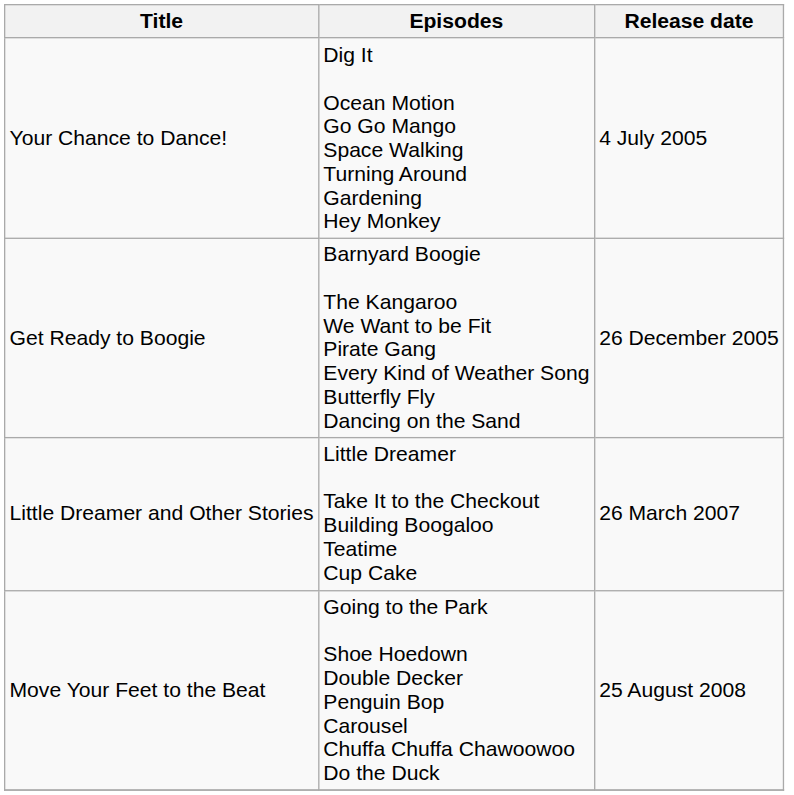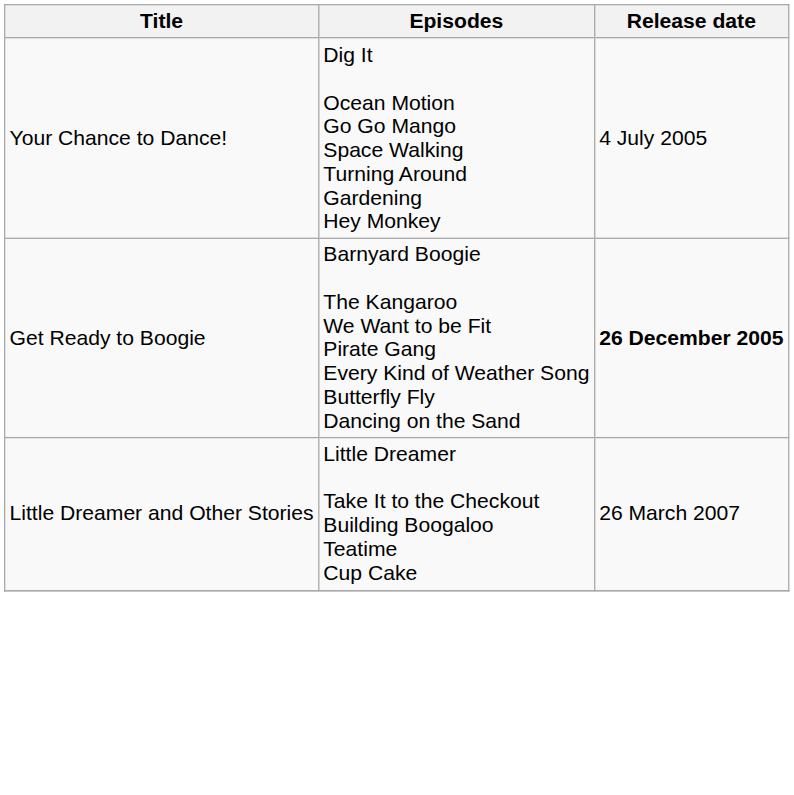(689, 337) normal -> (691, 337) bold
- row: (138, 689)
